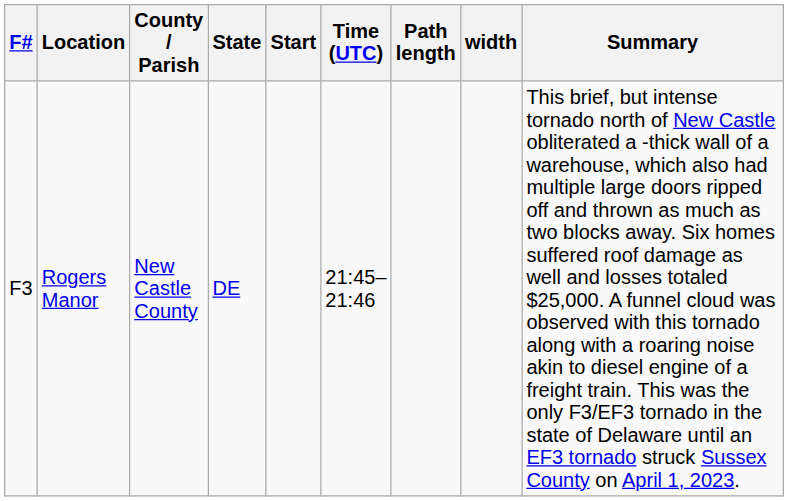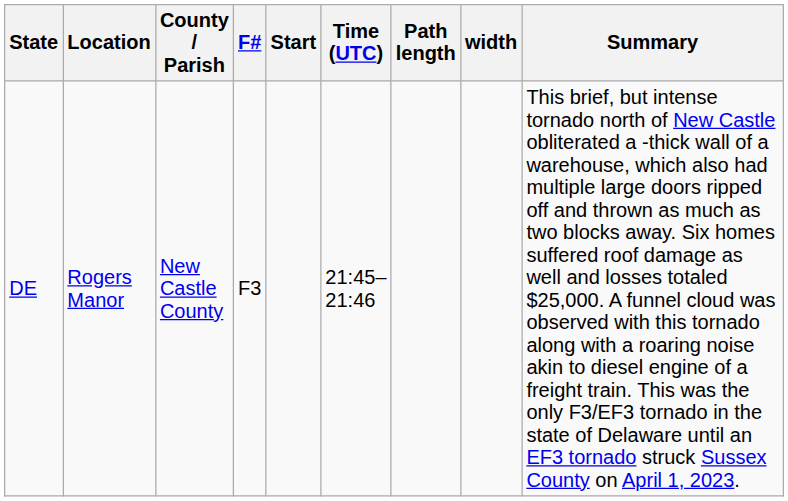columns swapped: (21, 42) <-> (237, 42)
